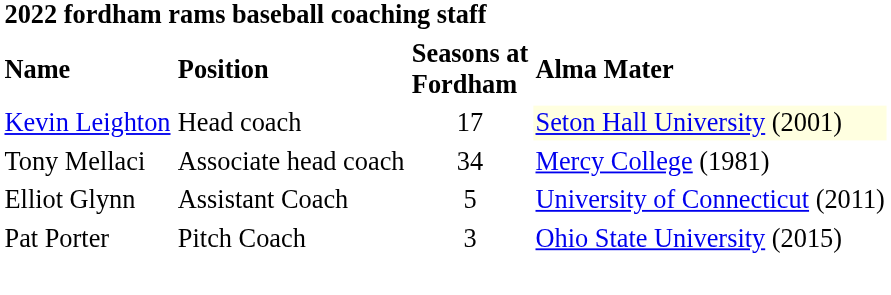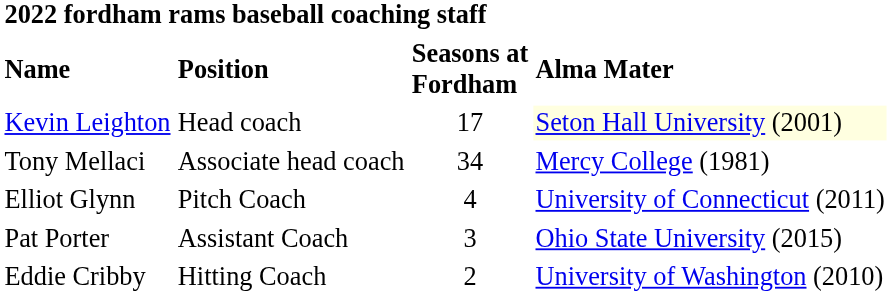(263, 199) Assistant Coach -> (242, 199) Pitch Coach
(470, 199) 5 -> (470, 199) 4
(242, 237) Pitch Coach -> (263, 237) Assistant Coach
+ row: (75, 276)
